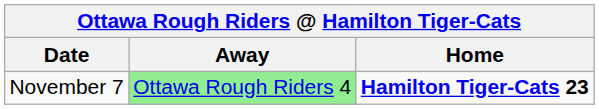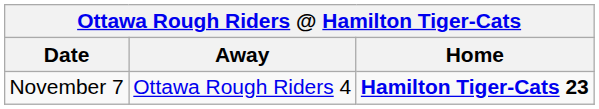(242, 87) lightgreen background -> (242, 87) no background
